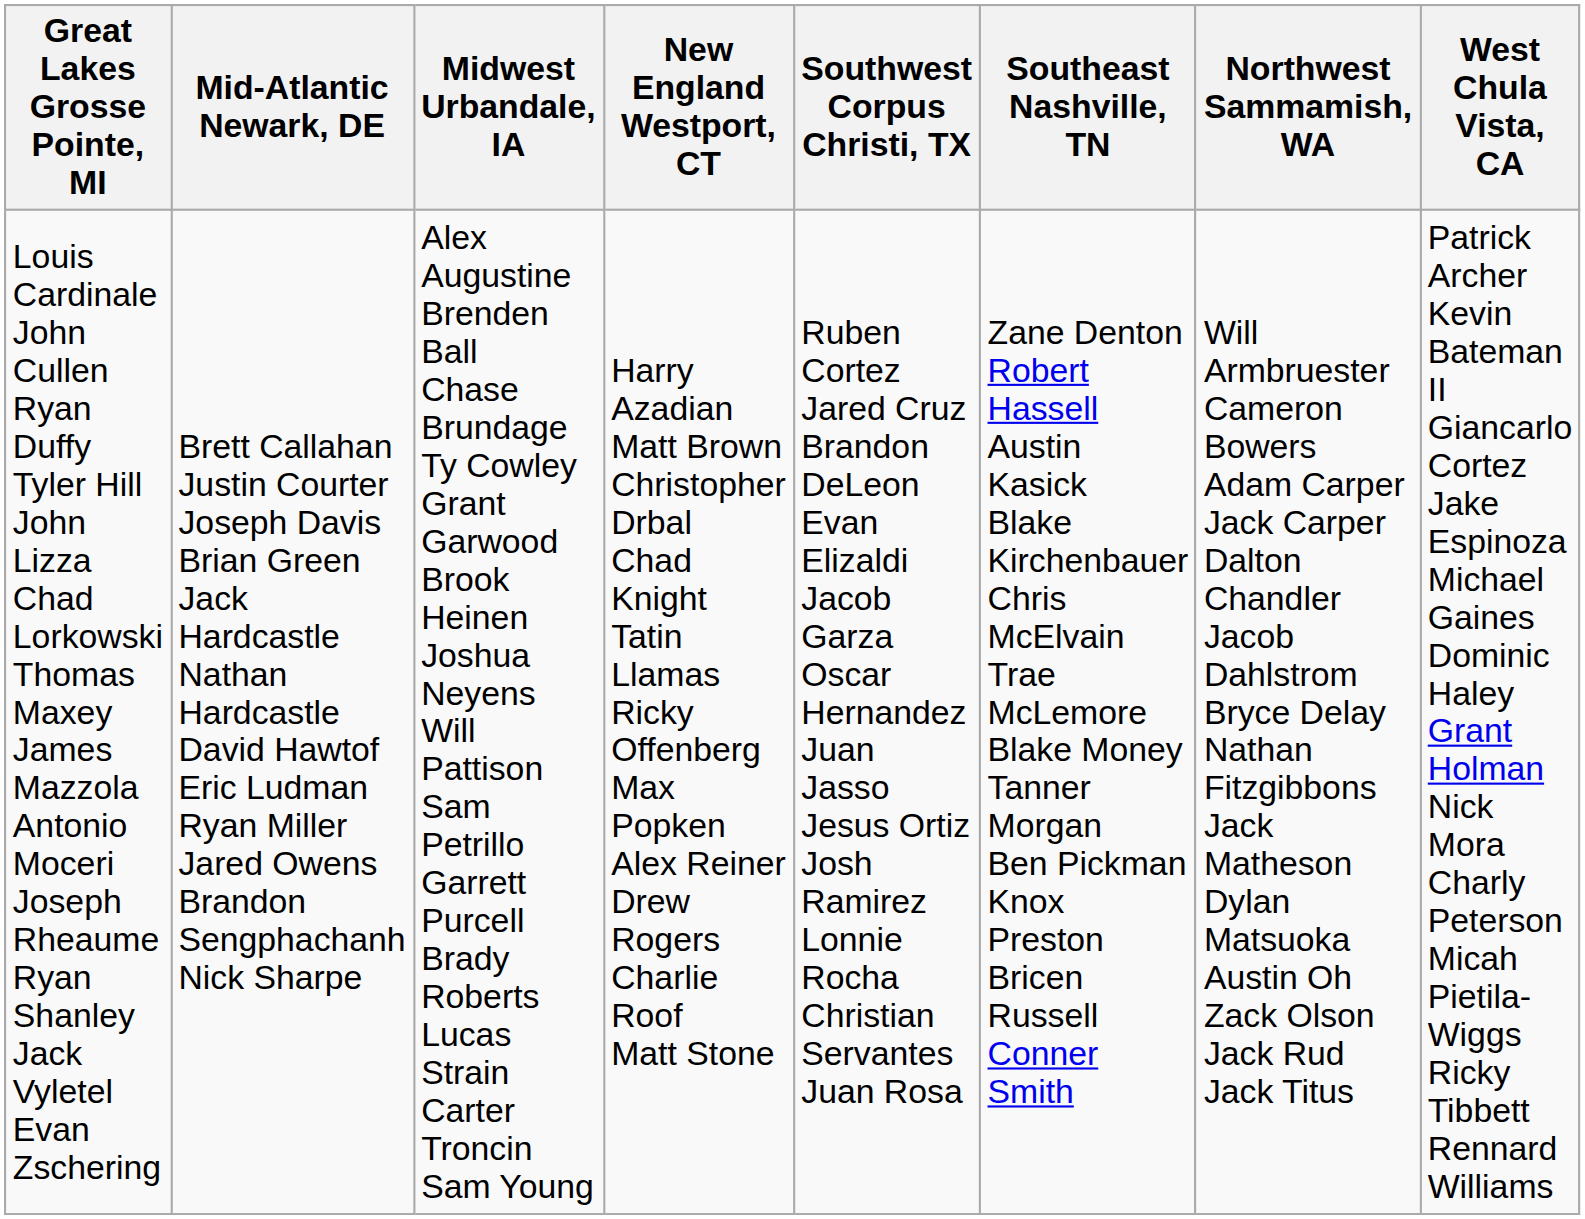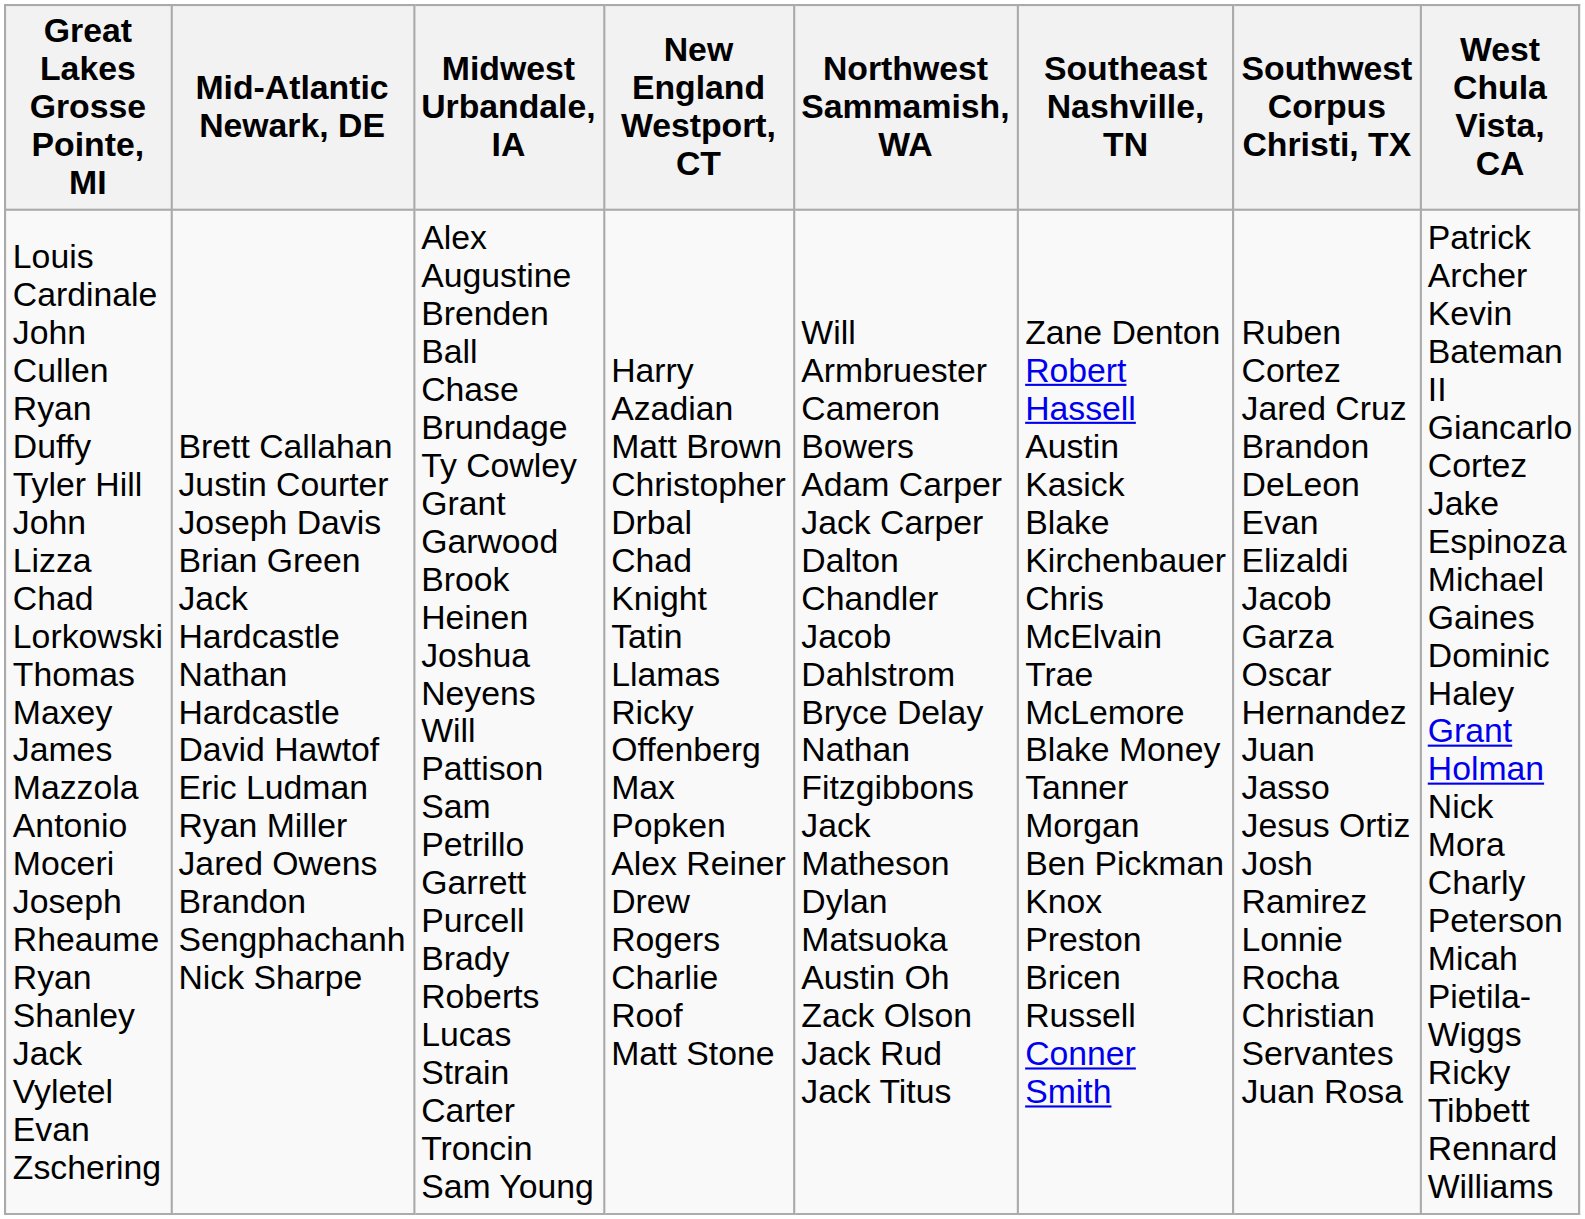columns swapped: (1308, 107) <-> (887, 107)
